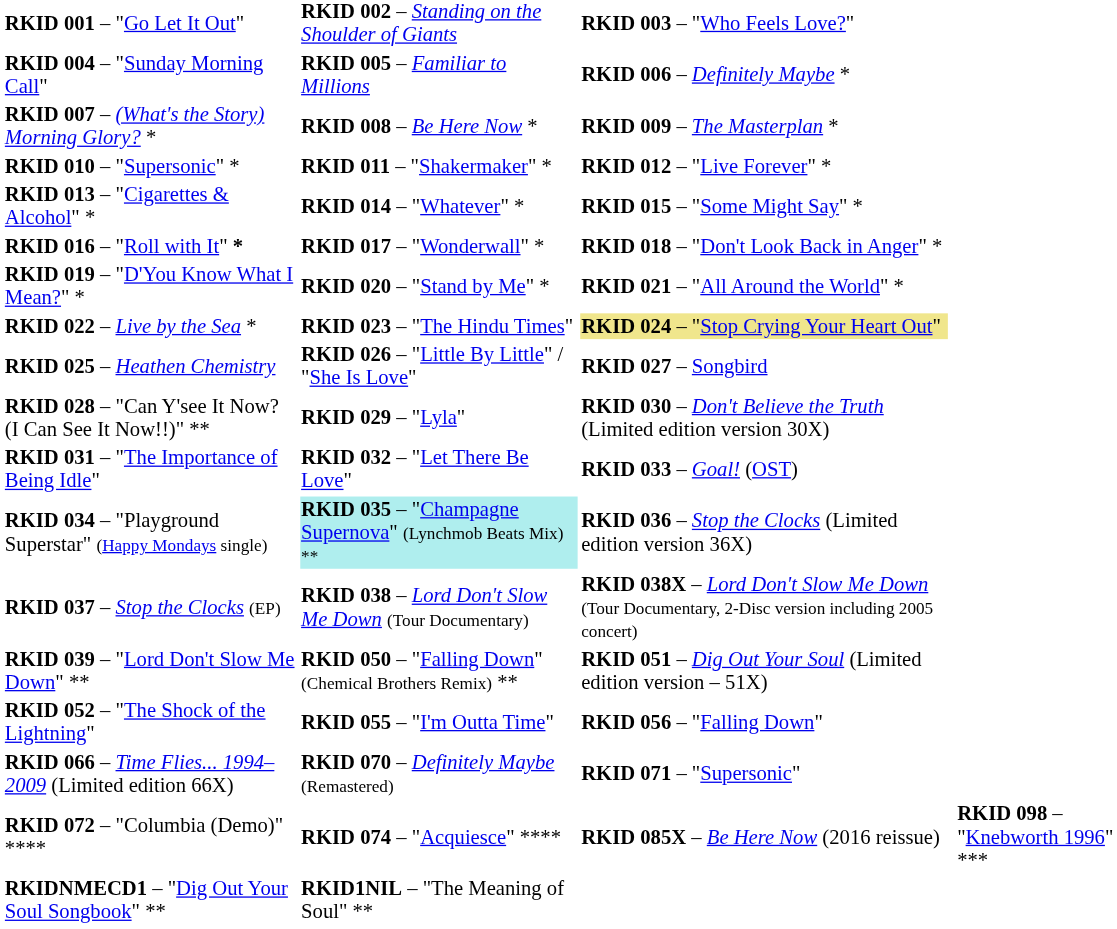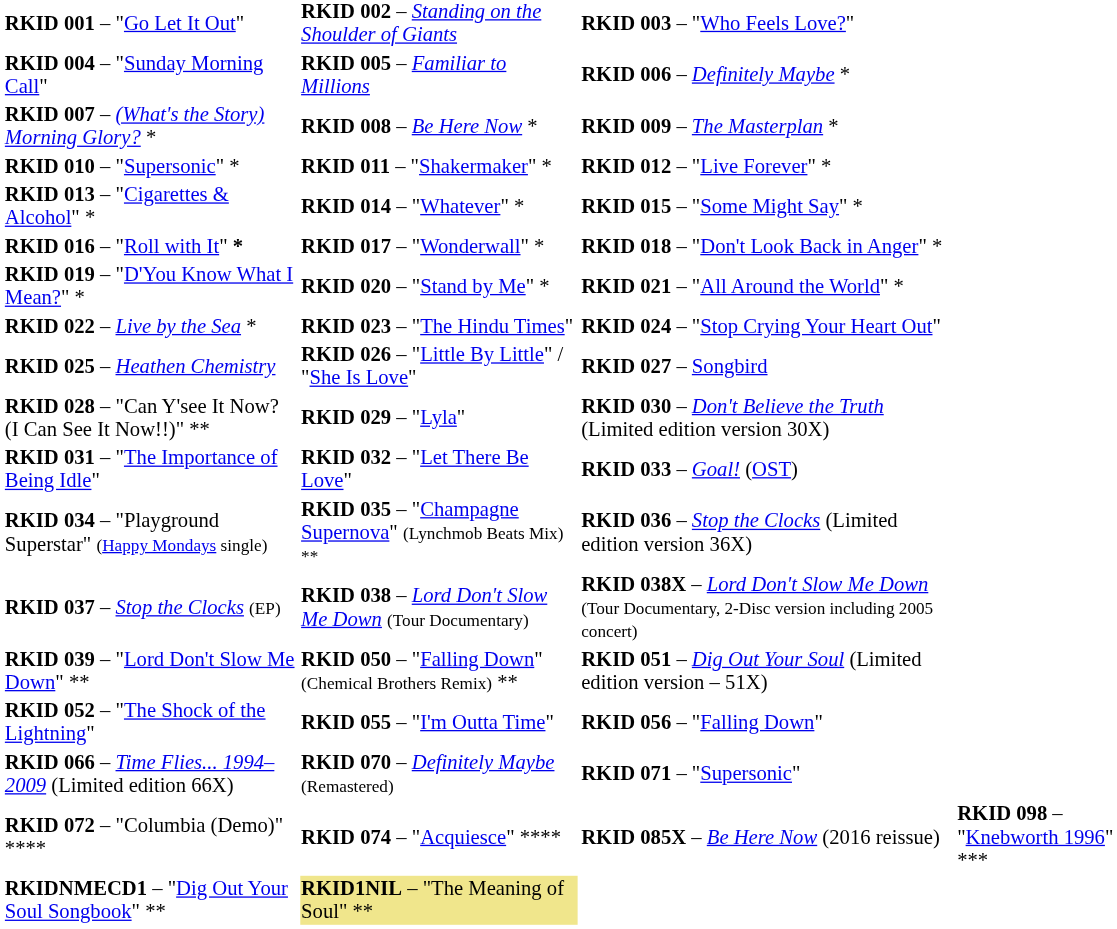(761, 326) khaki background -> (761, 326) no background
(432, 532) paleturquoise background -> (432, 532) no background
(433, 900) no background -> (433, 900) khaki background
